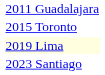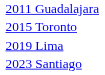(34, 45) lightyellow background -> (34, 45) no background
